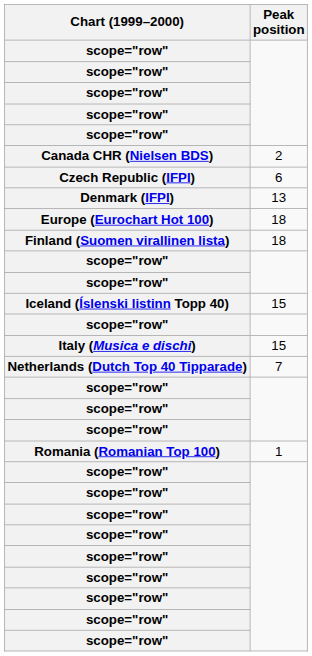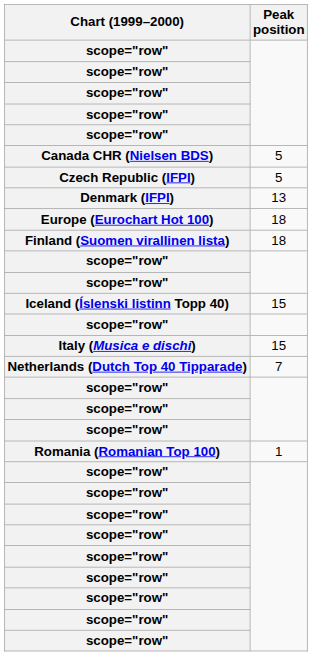(279, 156) 2 -> (279, 156) 5
(279, 177) 6 -> (279, 177) 5
